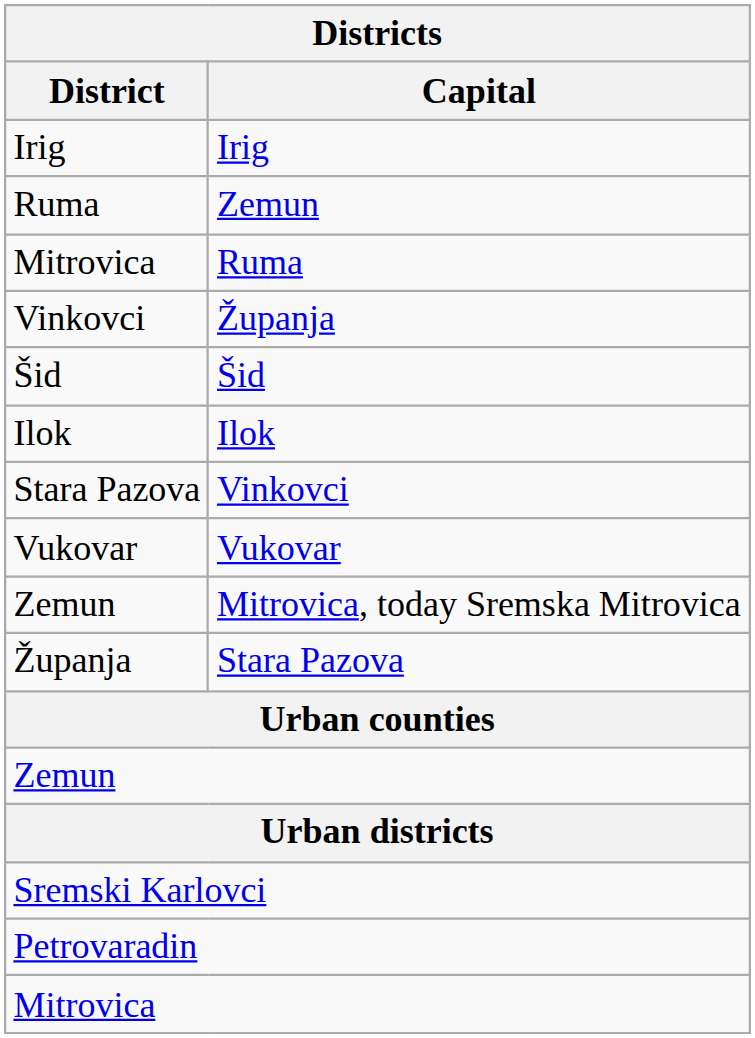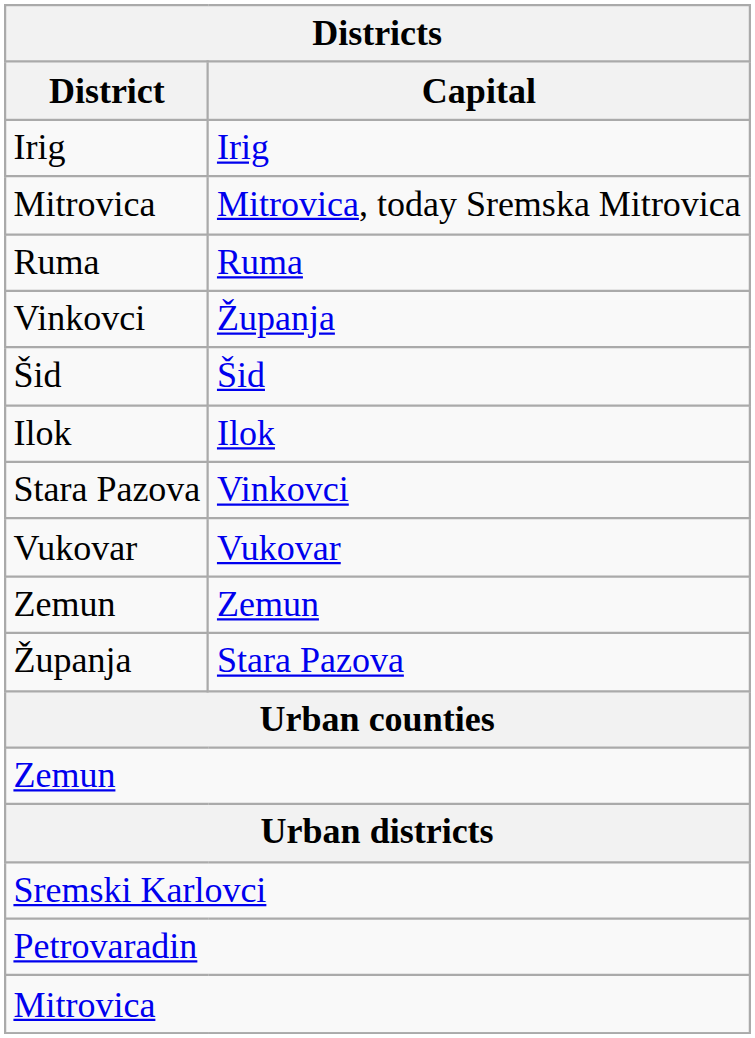(56, 204) Ruma -> (84, 204) Mitrovica
(268, 204) Zemun -> (479, 204) Mitrovica, today Sremska Mitrovica
(84, 261) Mitrovica -> (56, 261) Ruma
(479, 603) Mitrovica, today Sremska Mitrovica -> (268, 603) Zemun
